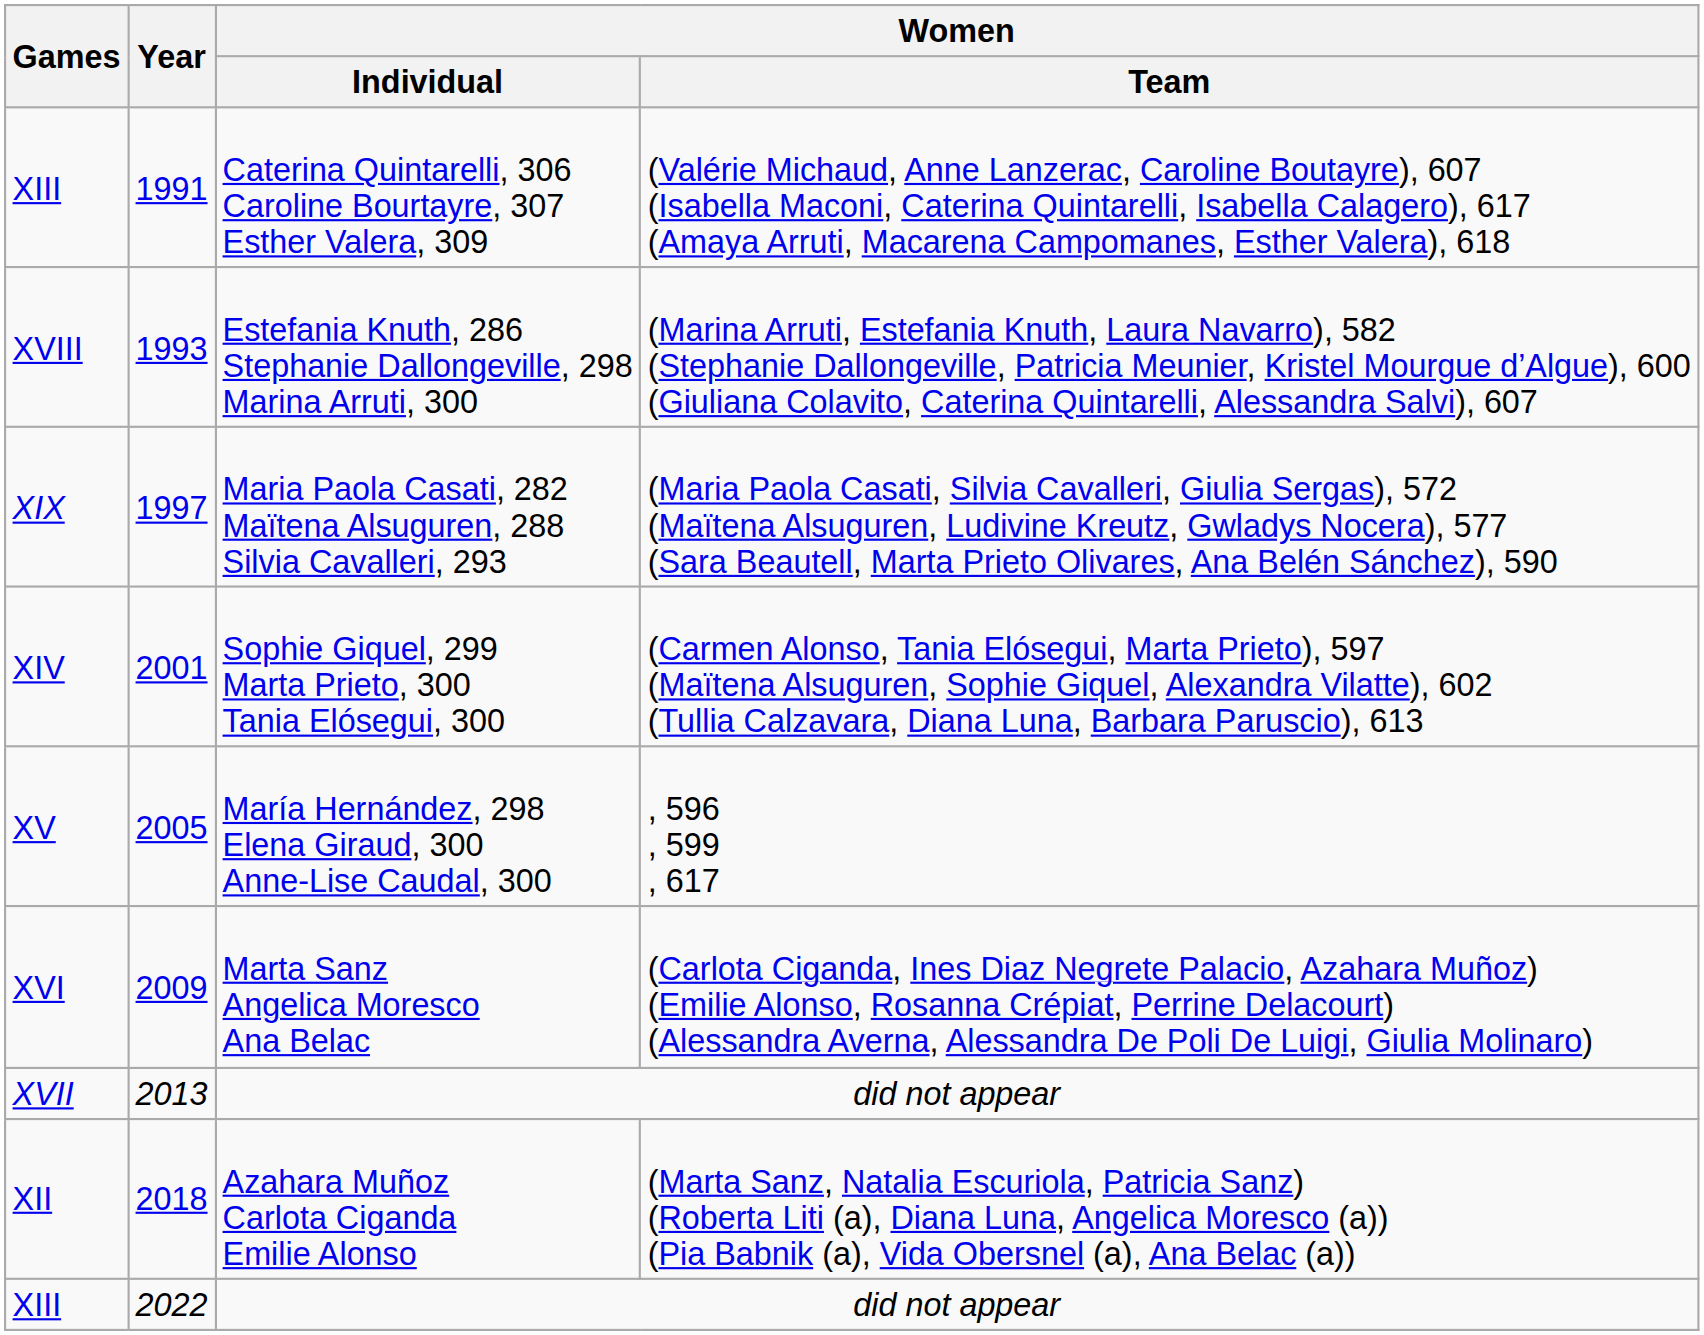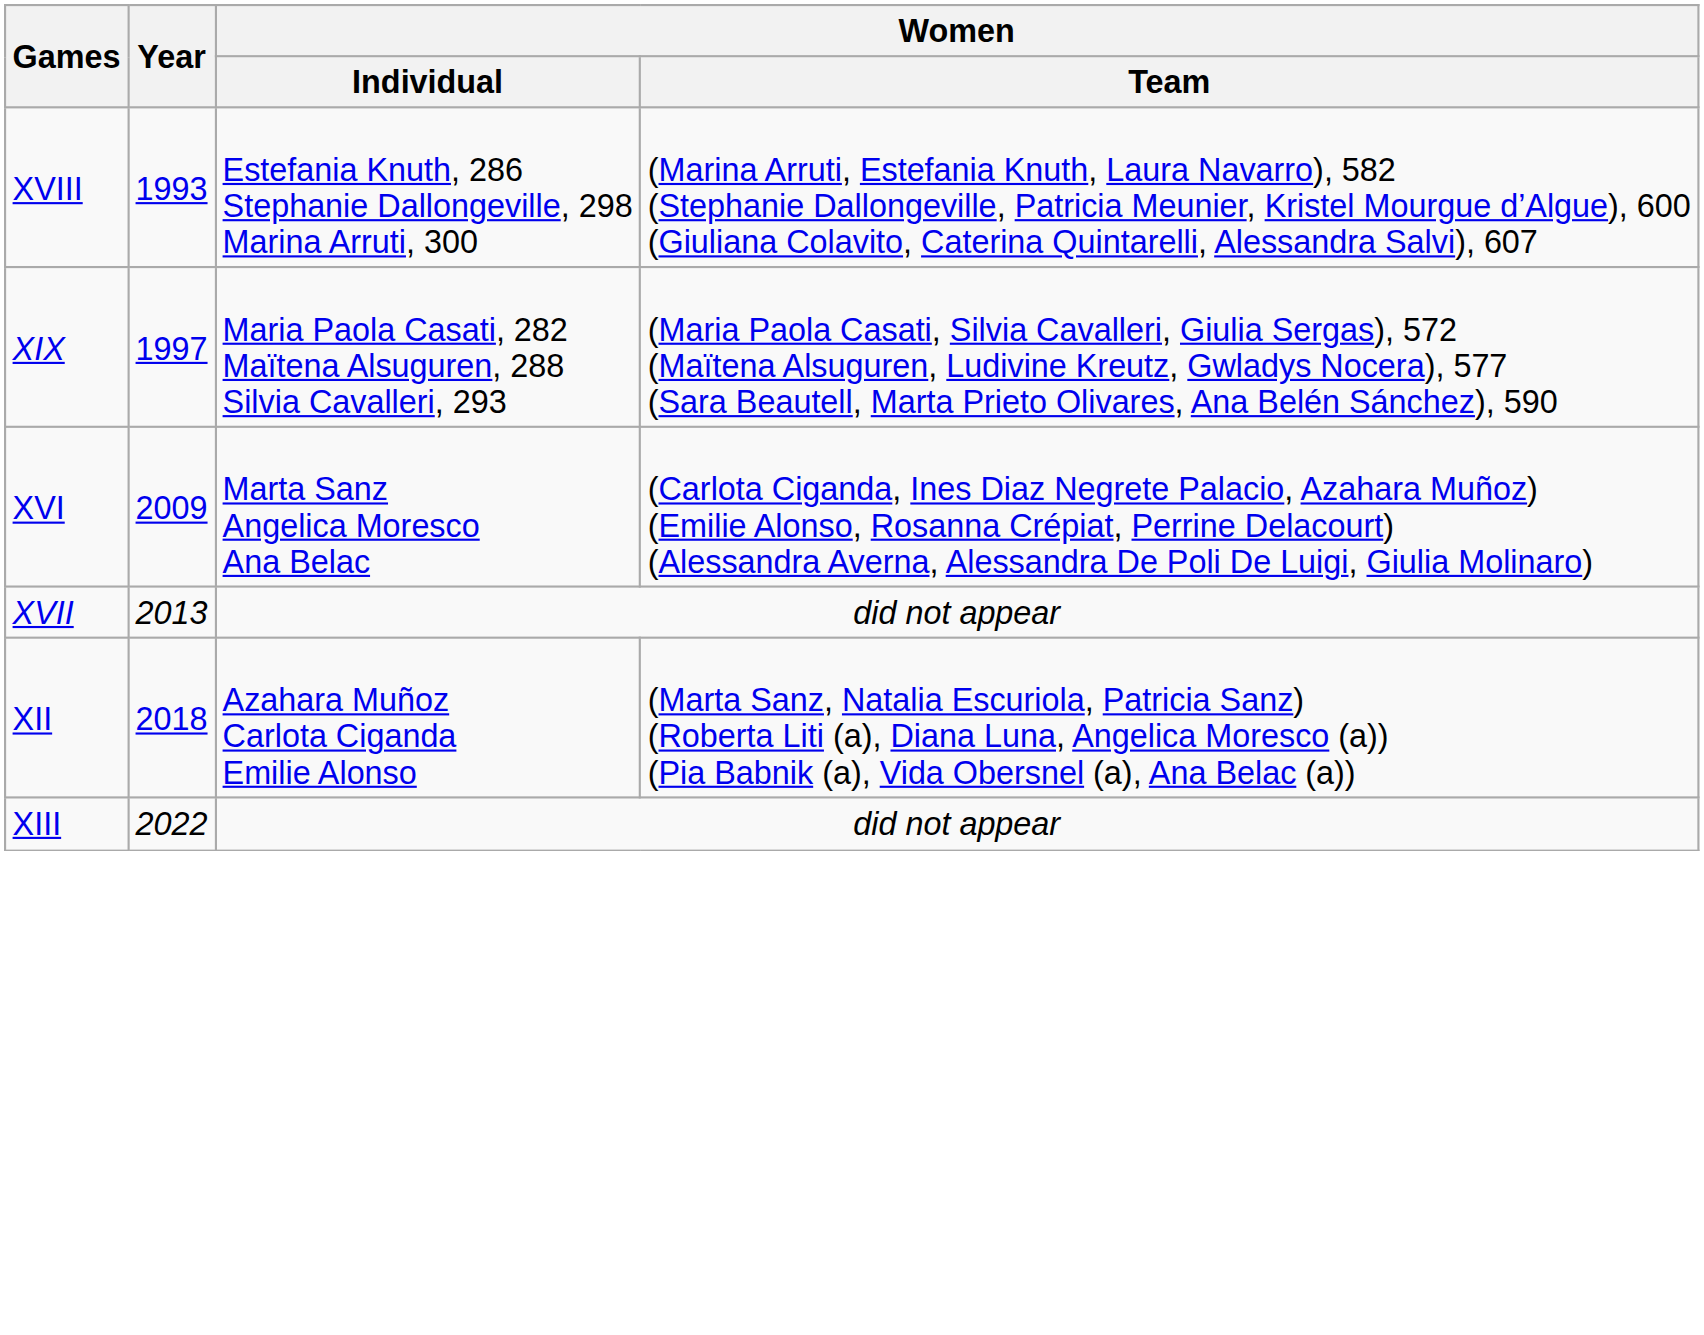- row: (172, 188)
- row: (172, 667)
- row: (172, 827)
